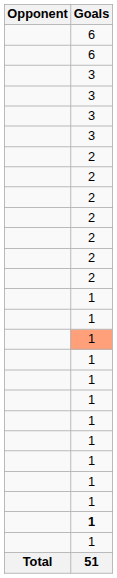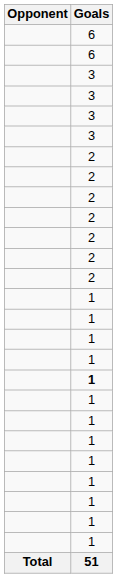(91, 339) lightsalmon background -> (91, 339) no background
(91, 380) normal -> (91, 380) bold
(91, 522) bold -> (91, 522) normal
